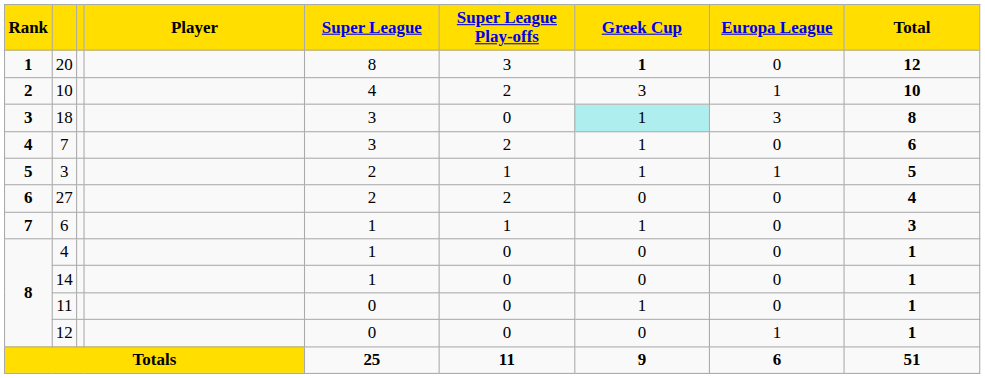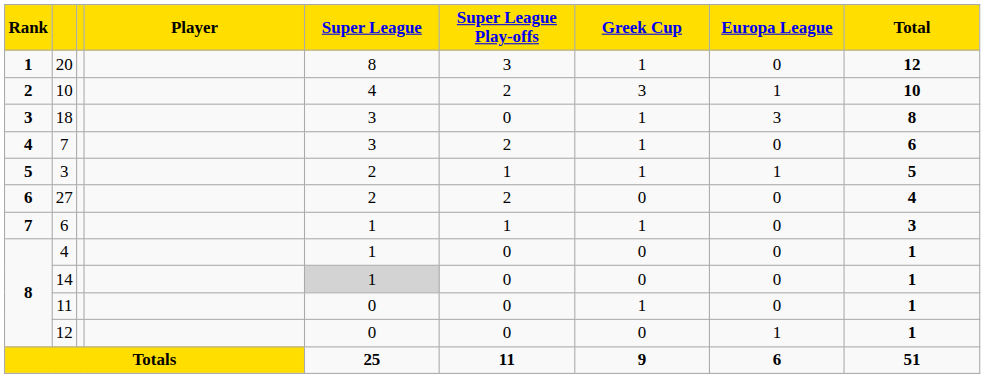(642, 63) bold -> (642, 63) normal
(642, 117) paleturquoise background -> (642, 117) no background
(372, 279) no background -> (372, 279) lightgrey background
